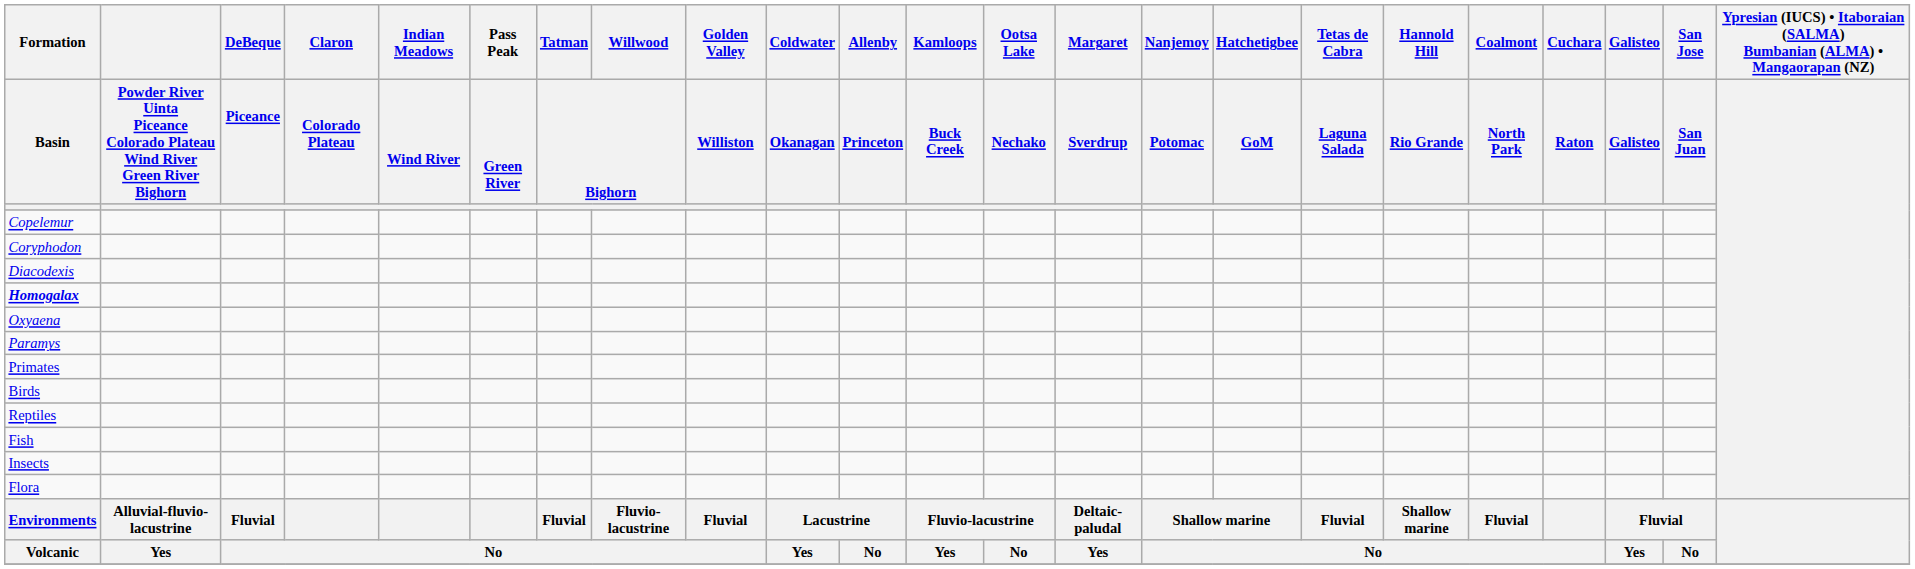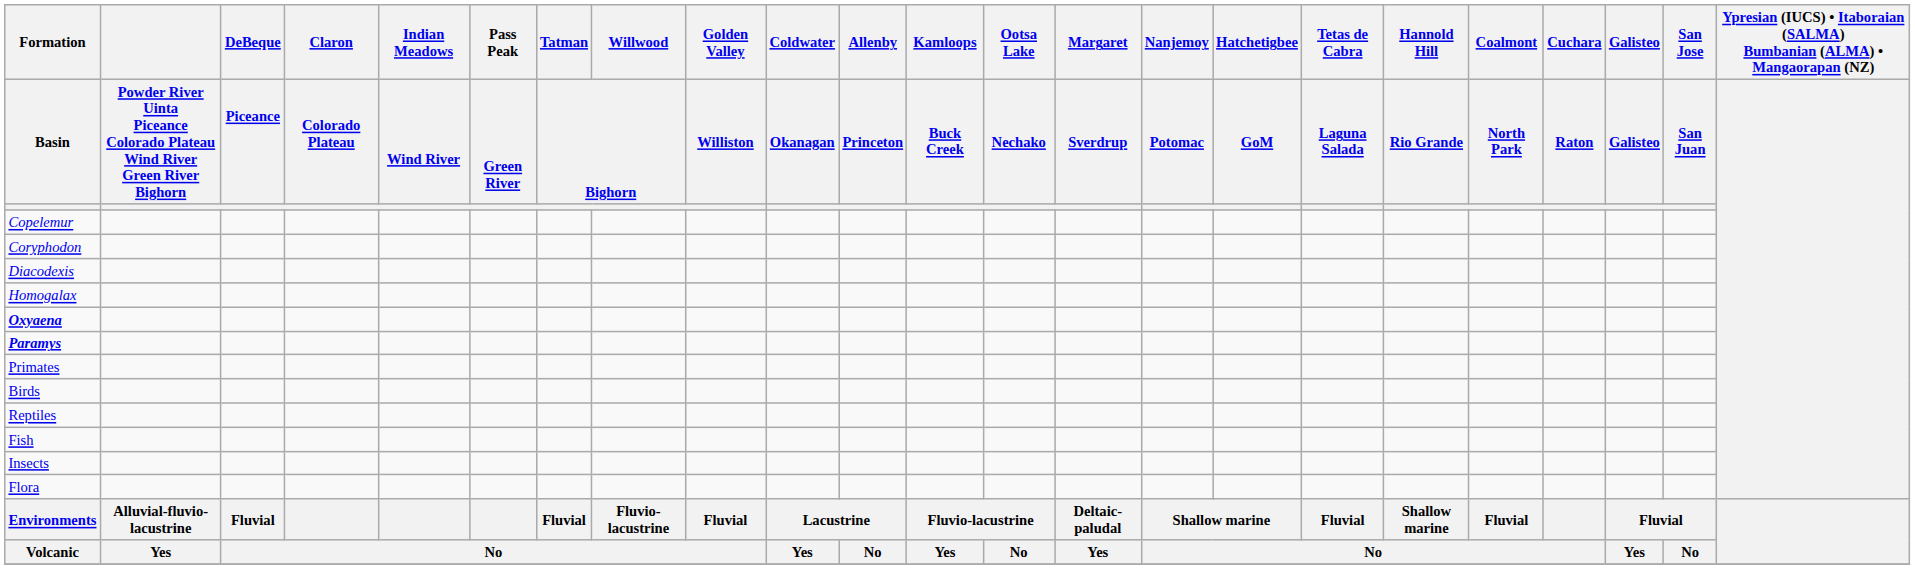(44, 294) bold -> (42, 294) normal
(34, 318) normal -> (35, 318) bold
(34, 342) normal -> (35, 342) bold
